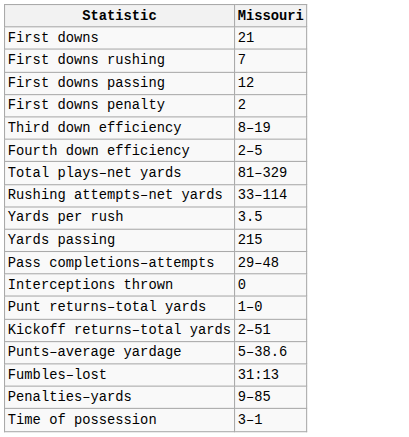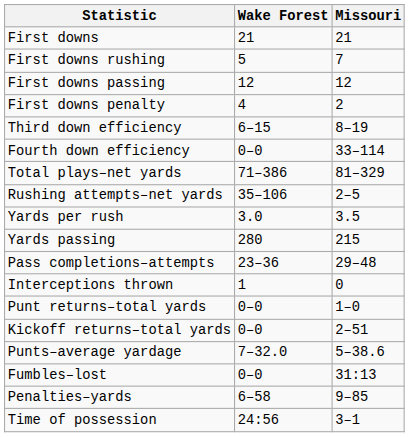+ column: (283, 16)
(250, 151) 2–5 -> (360, 151) 33–114
(262, 195) 33–114 -> (348, 195) 2–5
